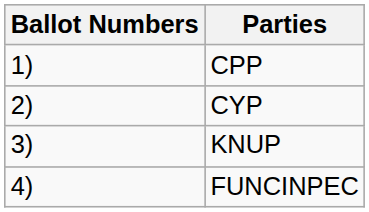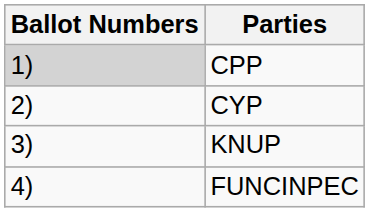(22, 65) no background -> (22, 65) lightgrey background
